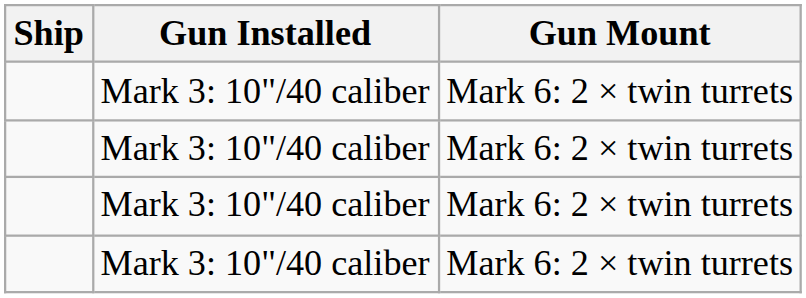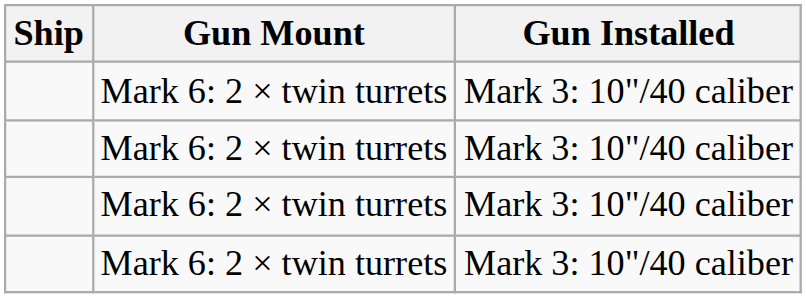columns swapped: (265, 33) <-> (620, 33)
